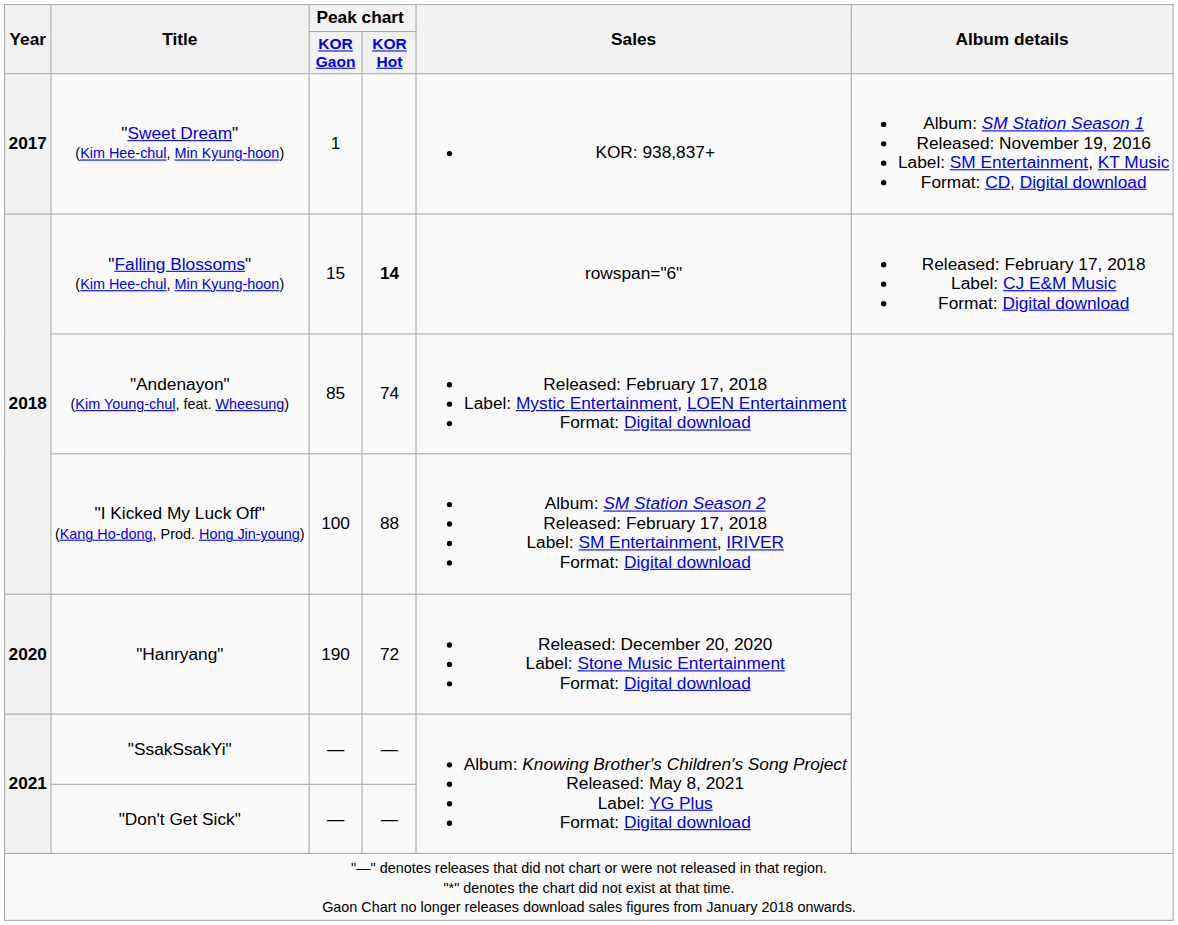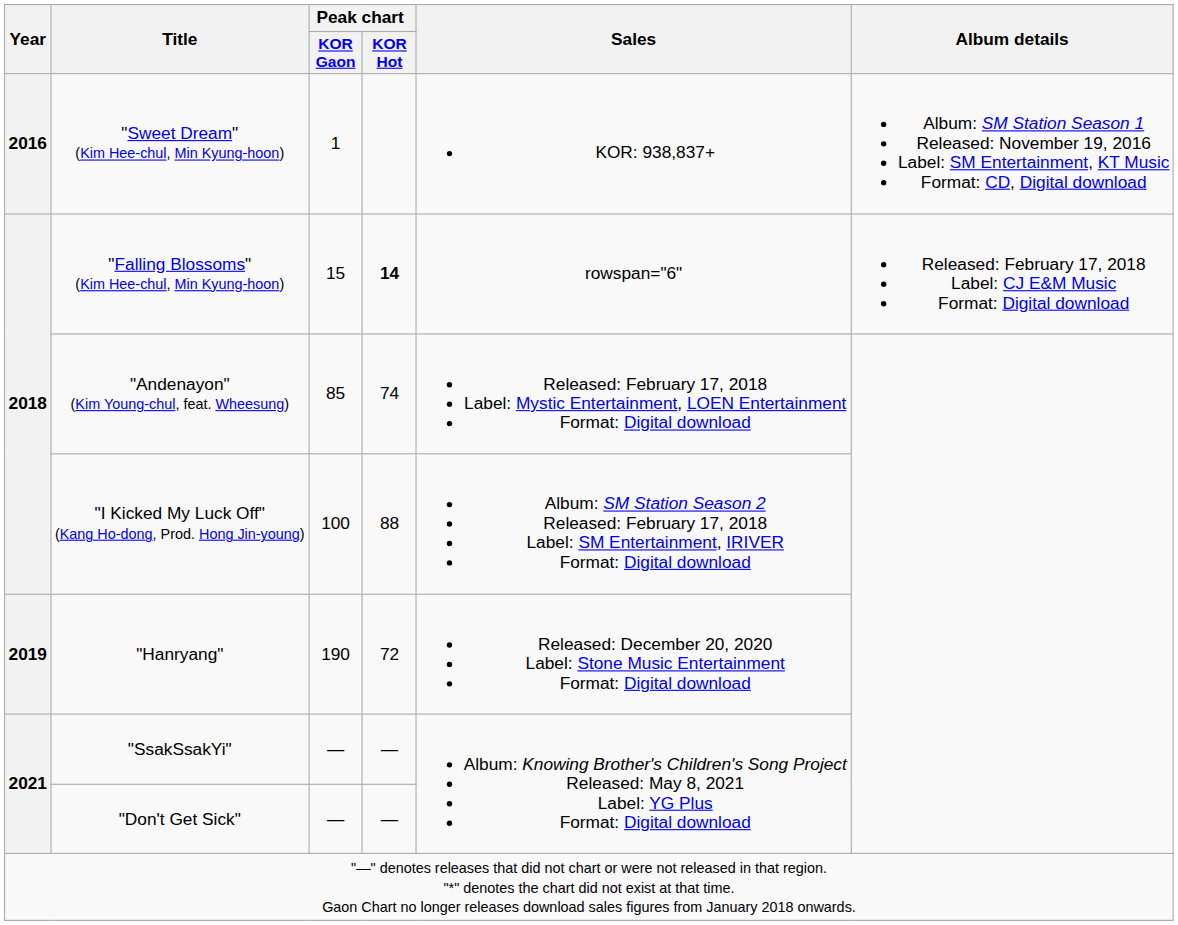(28, 143) 2017 -> (28, 143) 2016
(28, 653) 2020 -> (28, 653) 2019
